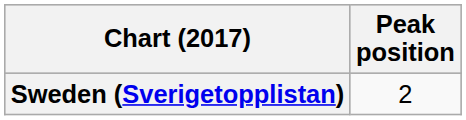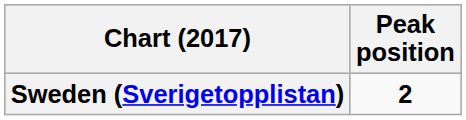(405, 93) normal -> (405, 93) bold
